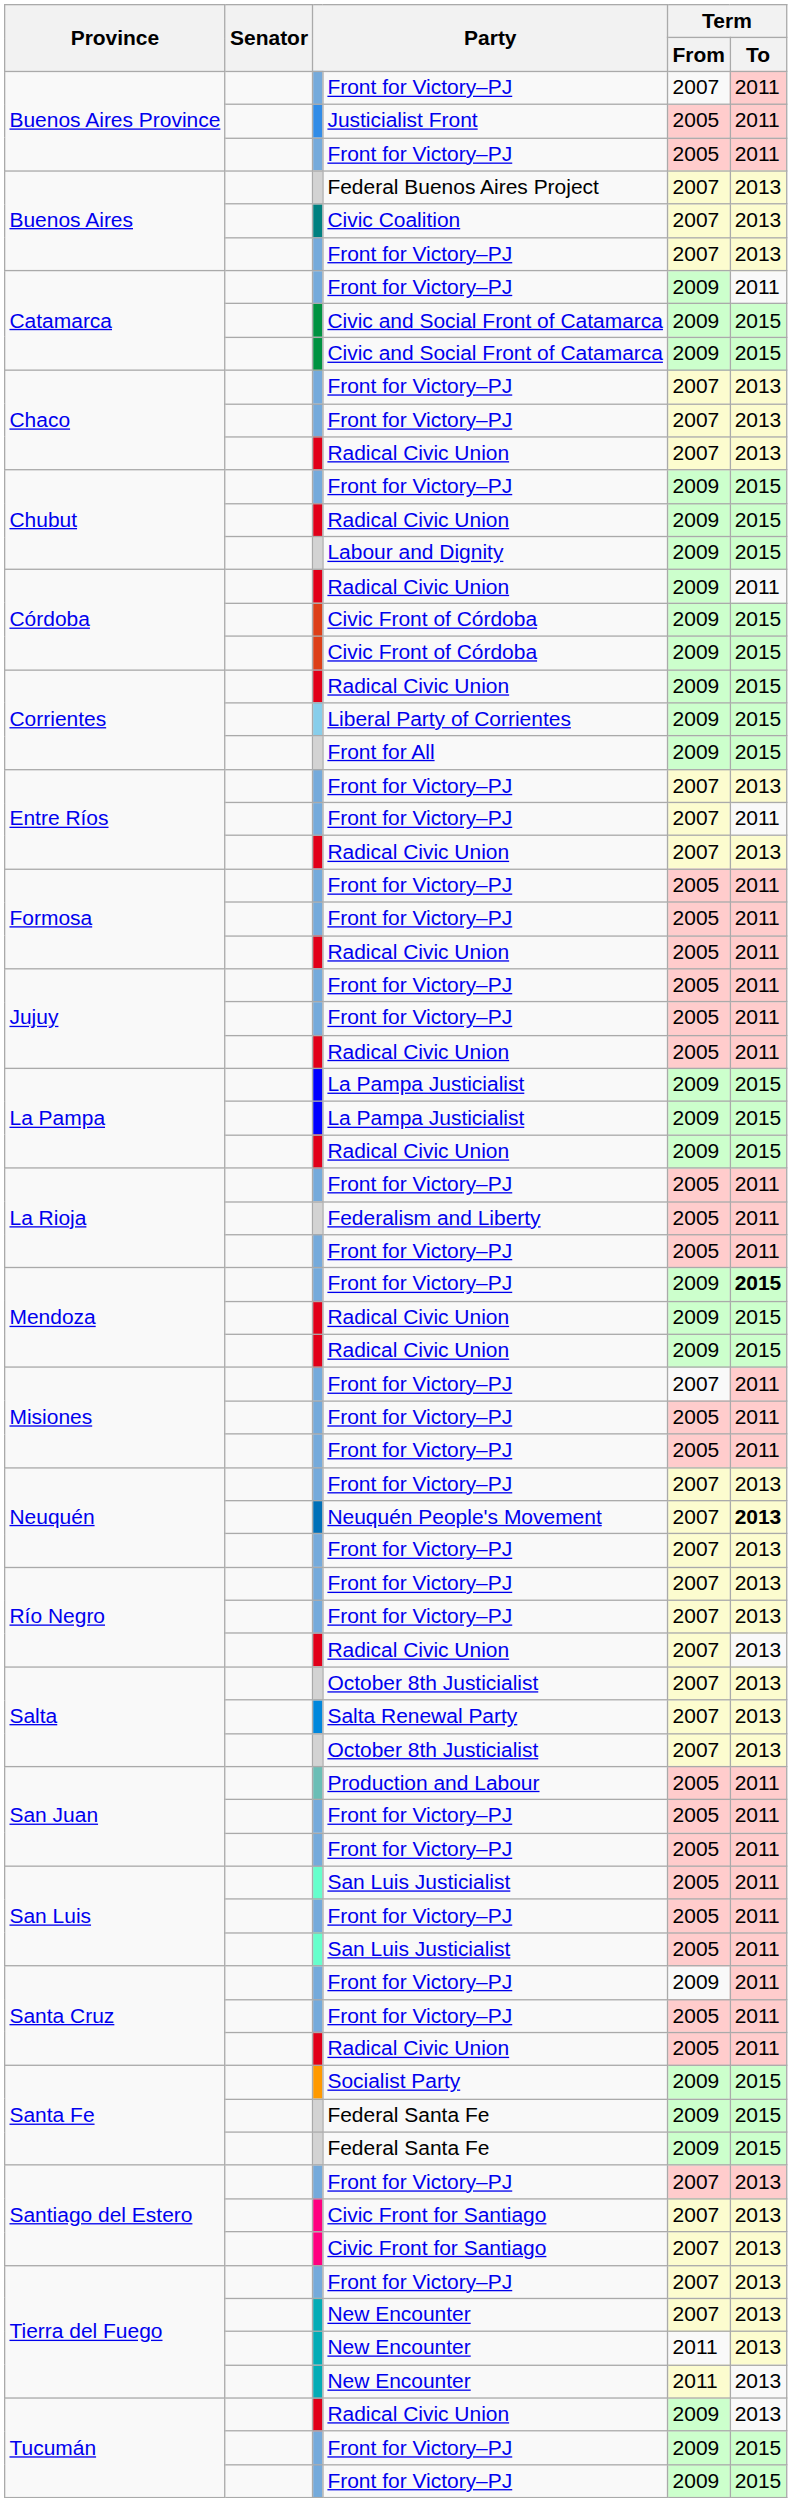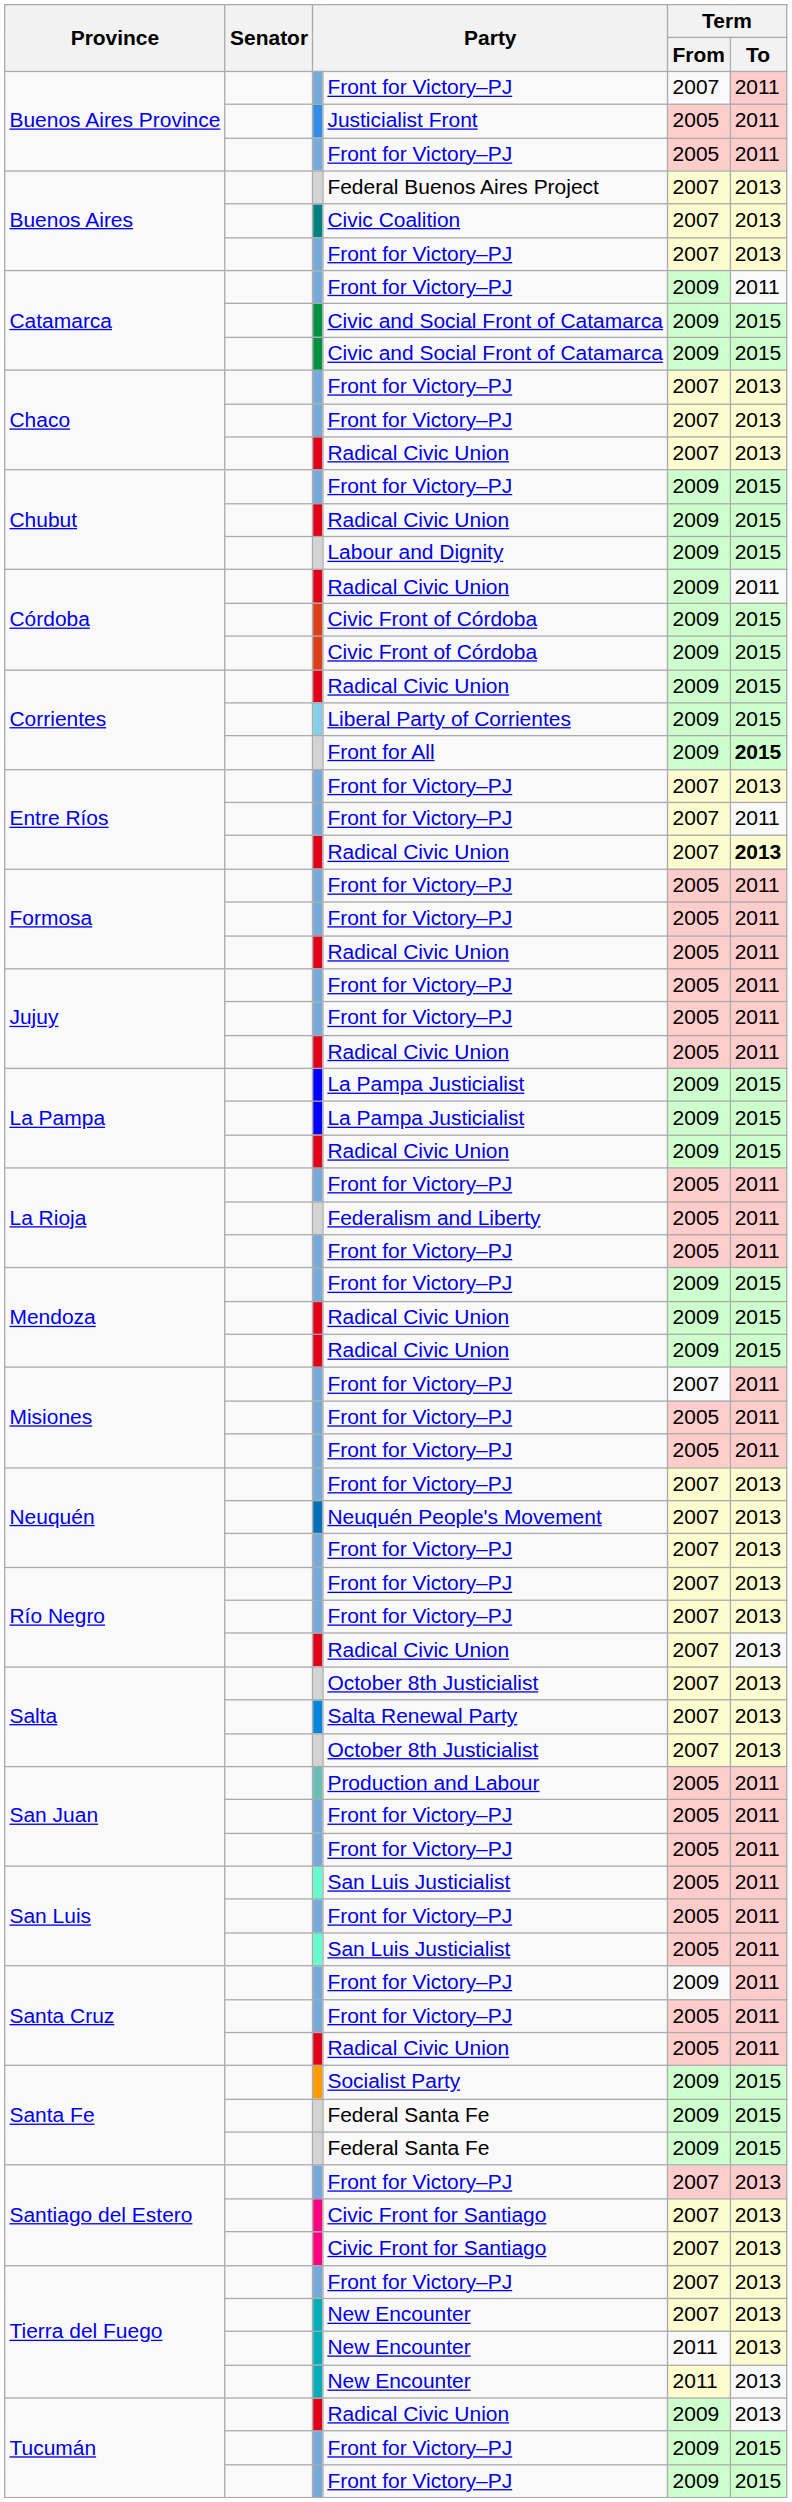(758, 752) normal -> (758, 752) bold
(758, 852) normal -> (758, 852) bold
(758, 1284) bold -> (758, 1284) normal
(758, 1516) bold -> (758, 1516) normal
